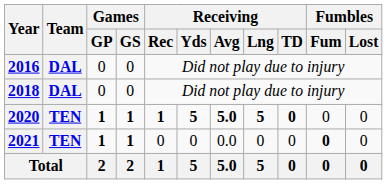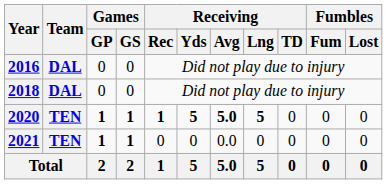(292, 116) bold -> (292, 116) normal
(326, 141) bold -> (326, 141) normal
